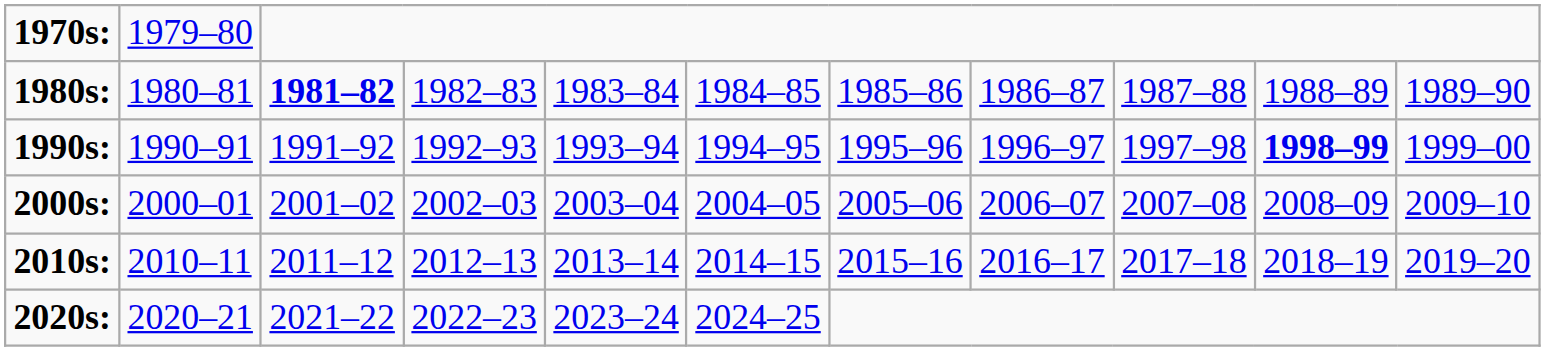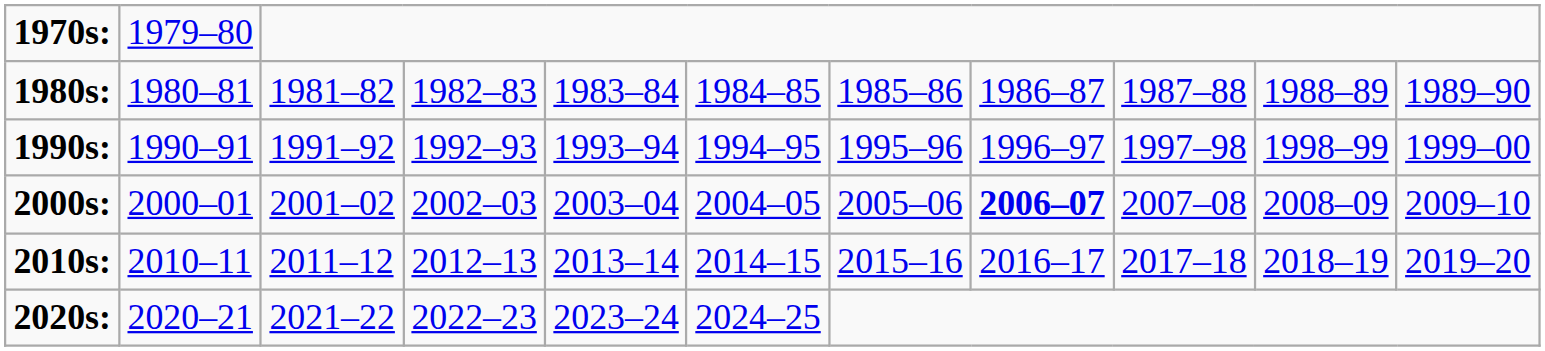(332, 89) bold -> (332, 89) normal
(1326, 146) bold -> (1326, 146) normal
(1042, 203) normal -> (1042, 203) bold
